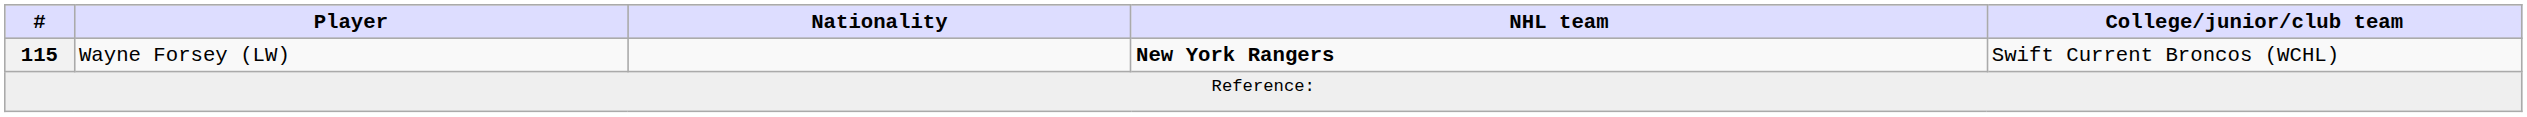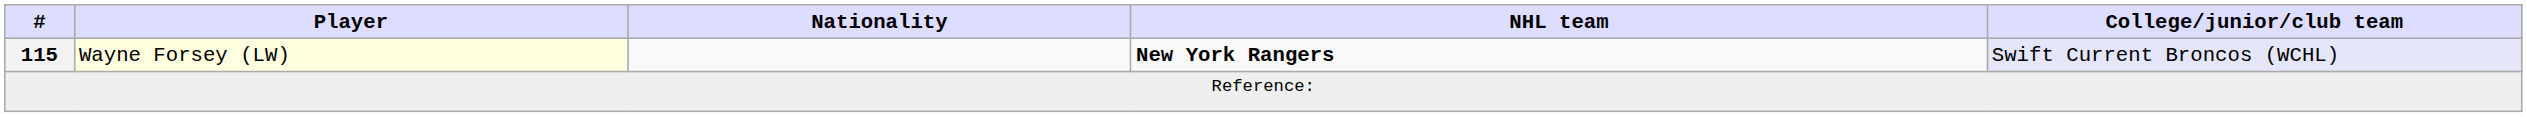(184, 55) no background -> (184, 55) lightyellow background
(2165, 55) no background -> (2165, 55) lavender background
